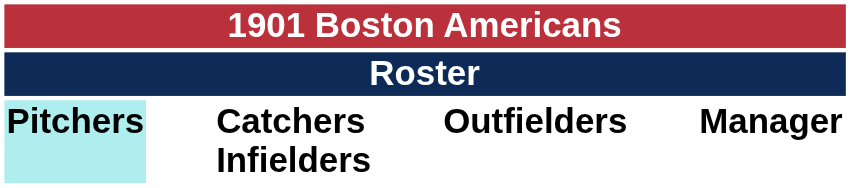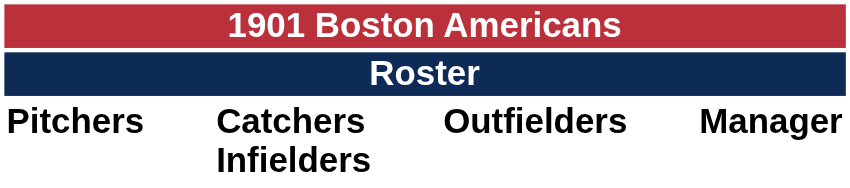(75, 121) paleturquoise background -> (75, 121) no background
